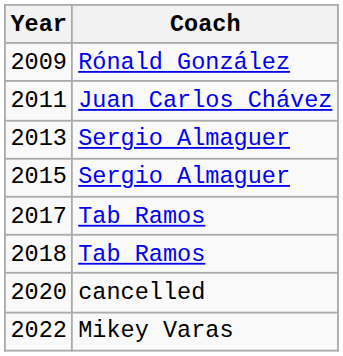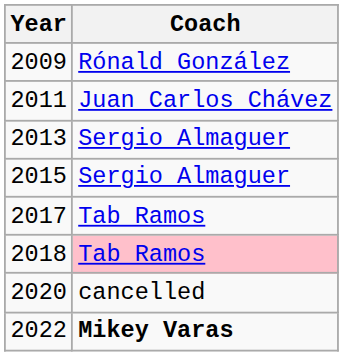(142, 254) no background -> (142, 254) pink background
(156, 331) normal -> (156, 331) bold
